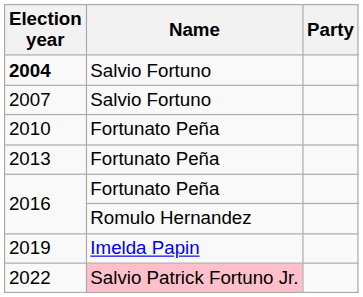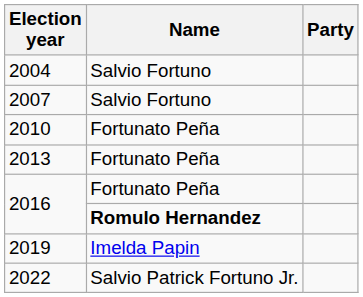(30, 70) bold -> (30, 70) normal
(171, 218) normal -> (176, 218) bold
(194, 277) pink background -> (194, 277) no background
